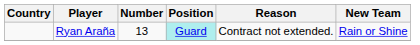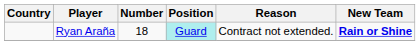(142, 31) 13 -> (142, 31) 18
(373, 31) normal -> (375, 31) bold
